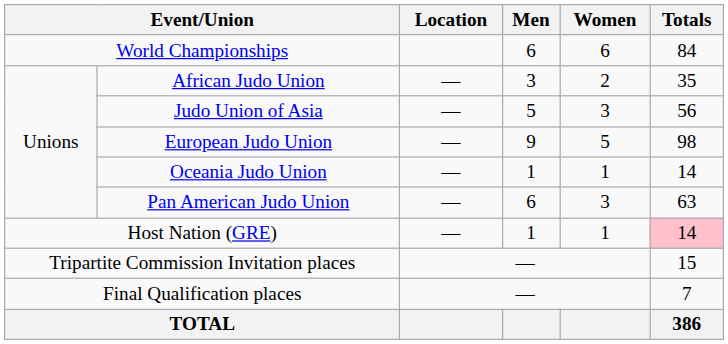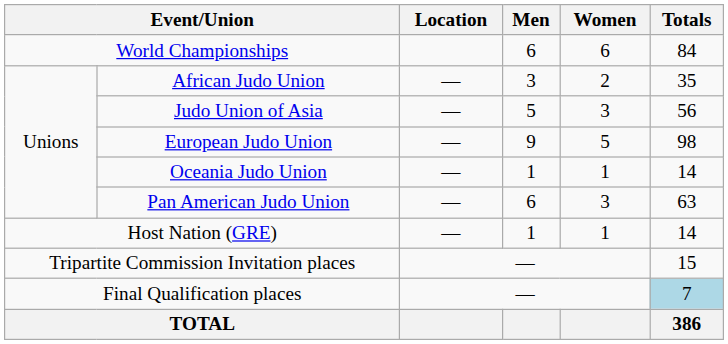(687, 232) pink background -> (687, 232) no background
(687, 293) no background -> (687, 293) lightblue background
